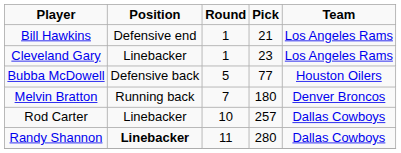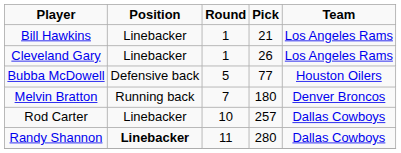(155, 35) Defensive end -> (155, 35) Linebacker
(266, 55) 23 -> (266, 55) 26
